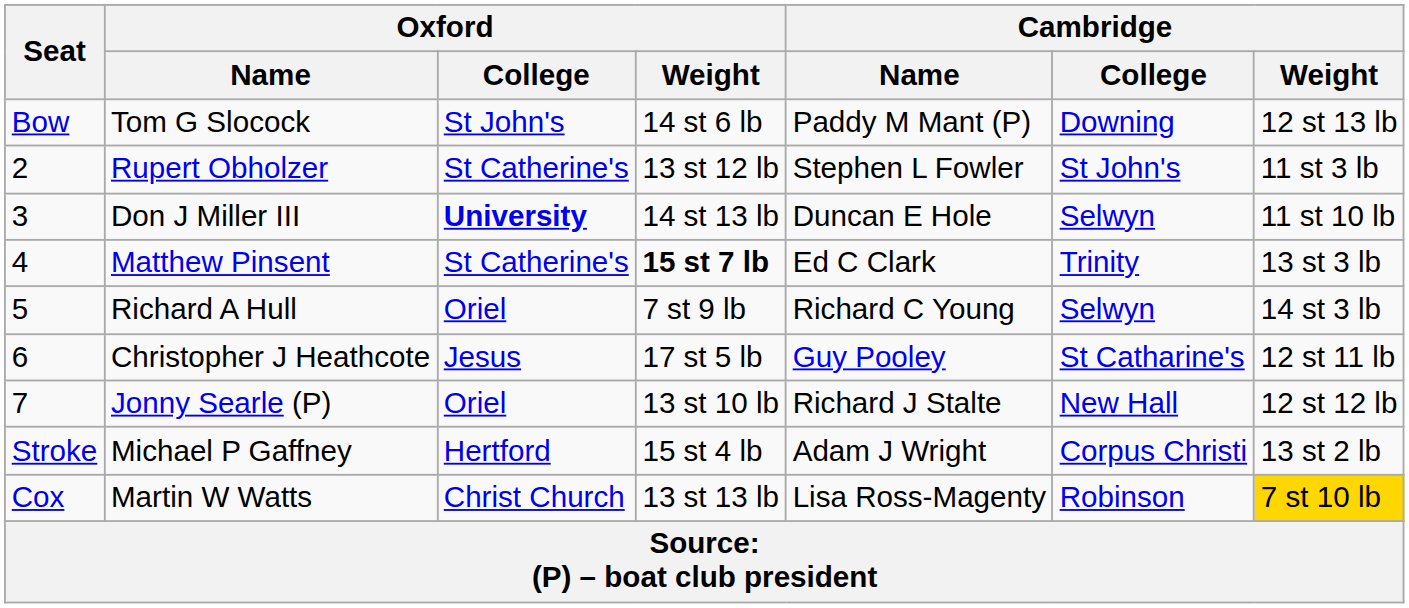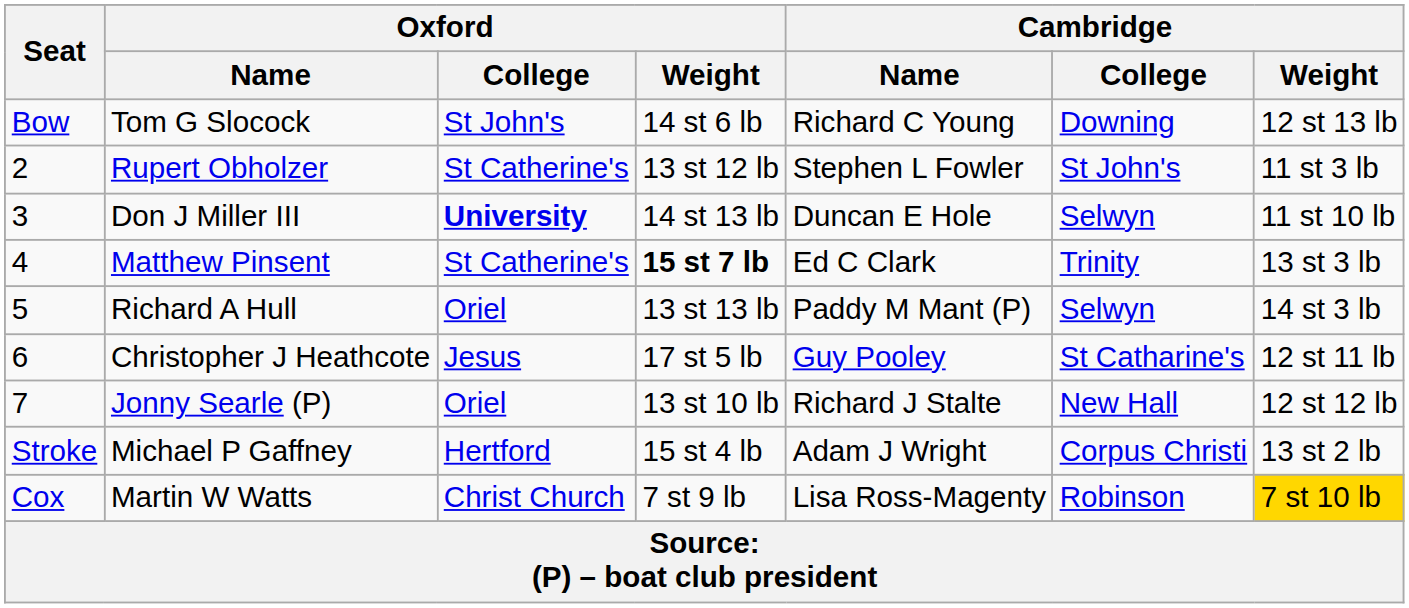(912, 121) Paddy M Mant (P) -> (904, 121) Richard C Young
(694, 309) 7 st 9 lb -> (711, 309) 13 st 13 lb
(904, 309) Richard C Young -> (912, 309) Paddy M Mant (P)
(711, 497) 13 st 13 lb -> (694, 497) 7 st 9 lb
